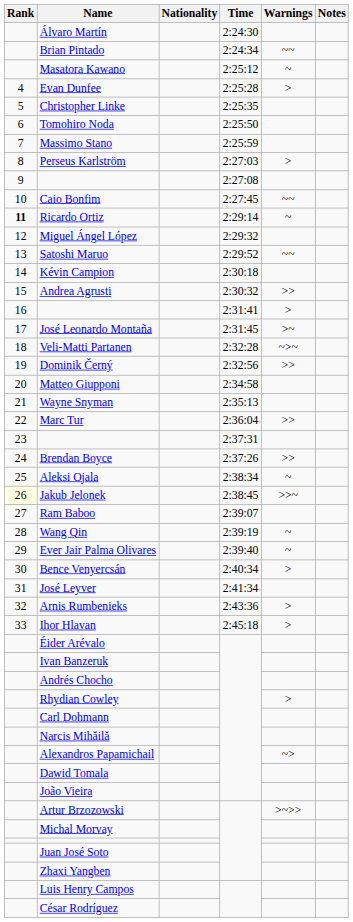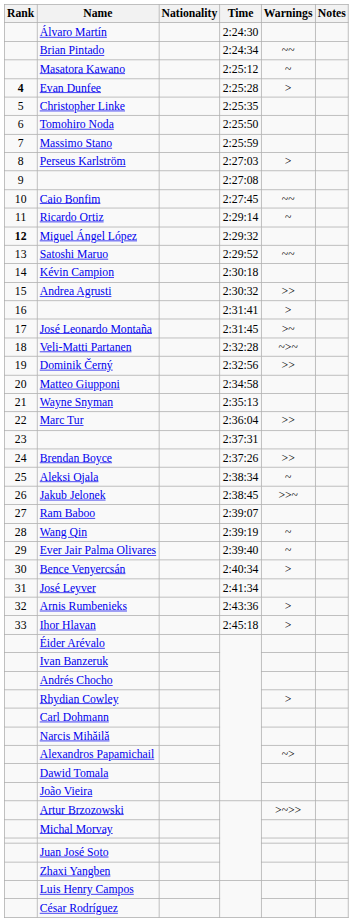(21, 87) normal -> (21, 87) bold
(21, 217) bold -> (21, 217) normal
(21, 236) normal -> (21, 236) bold
(21, 495) lightyellow background -> (21, 495) no background
